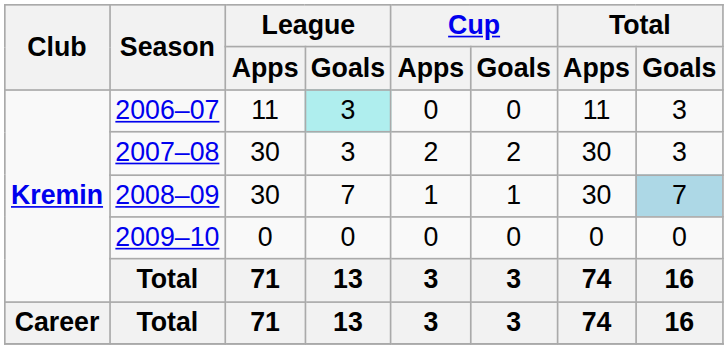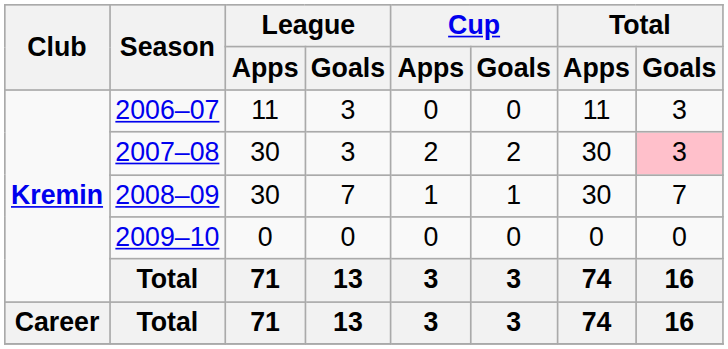(348, 110) paleturquoise background -> (348, 110) no background
(679, 152) no background -> (679, 152) pink background
(679, 195) lightblue background -> (679, 195) no background
